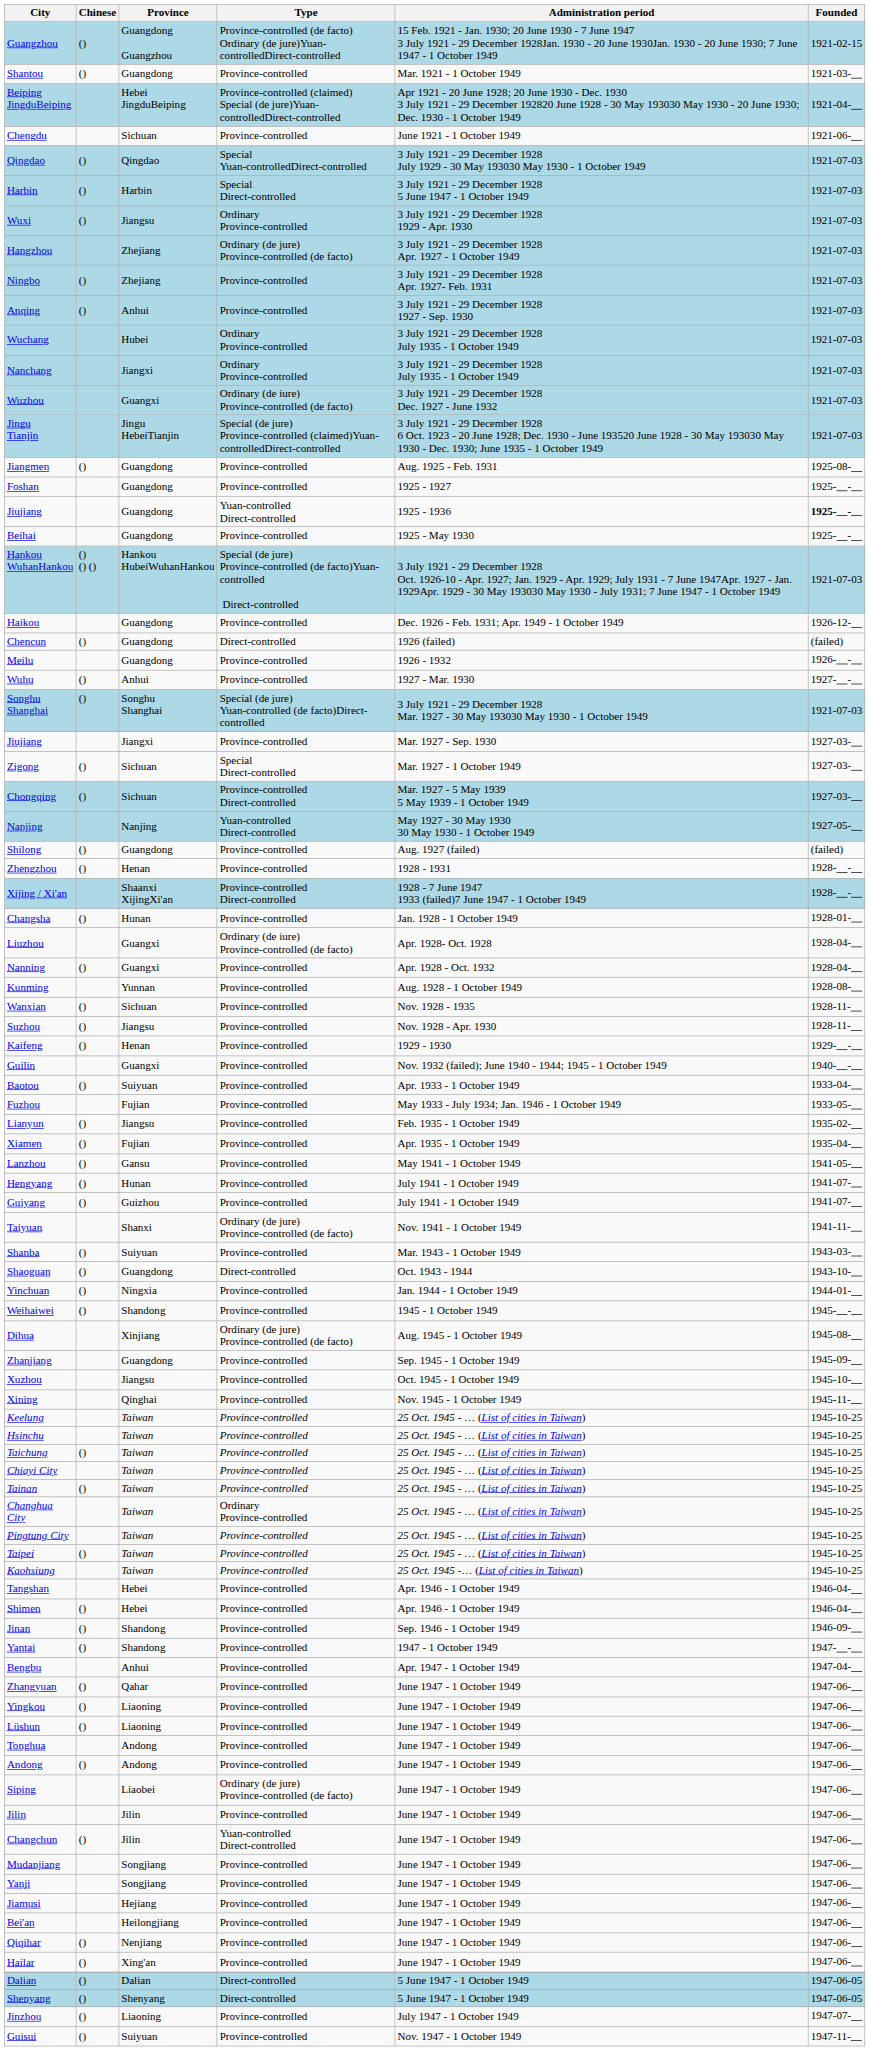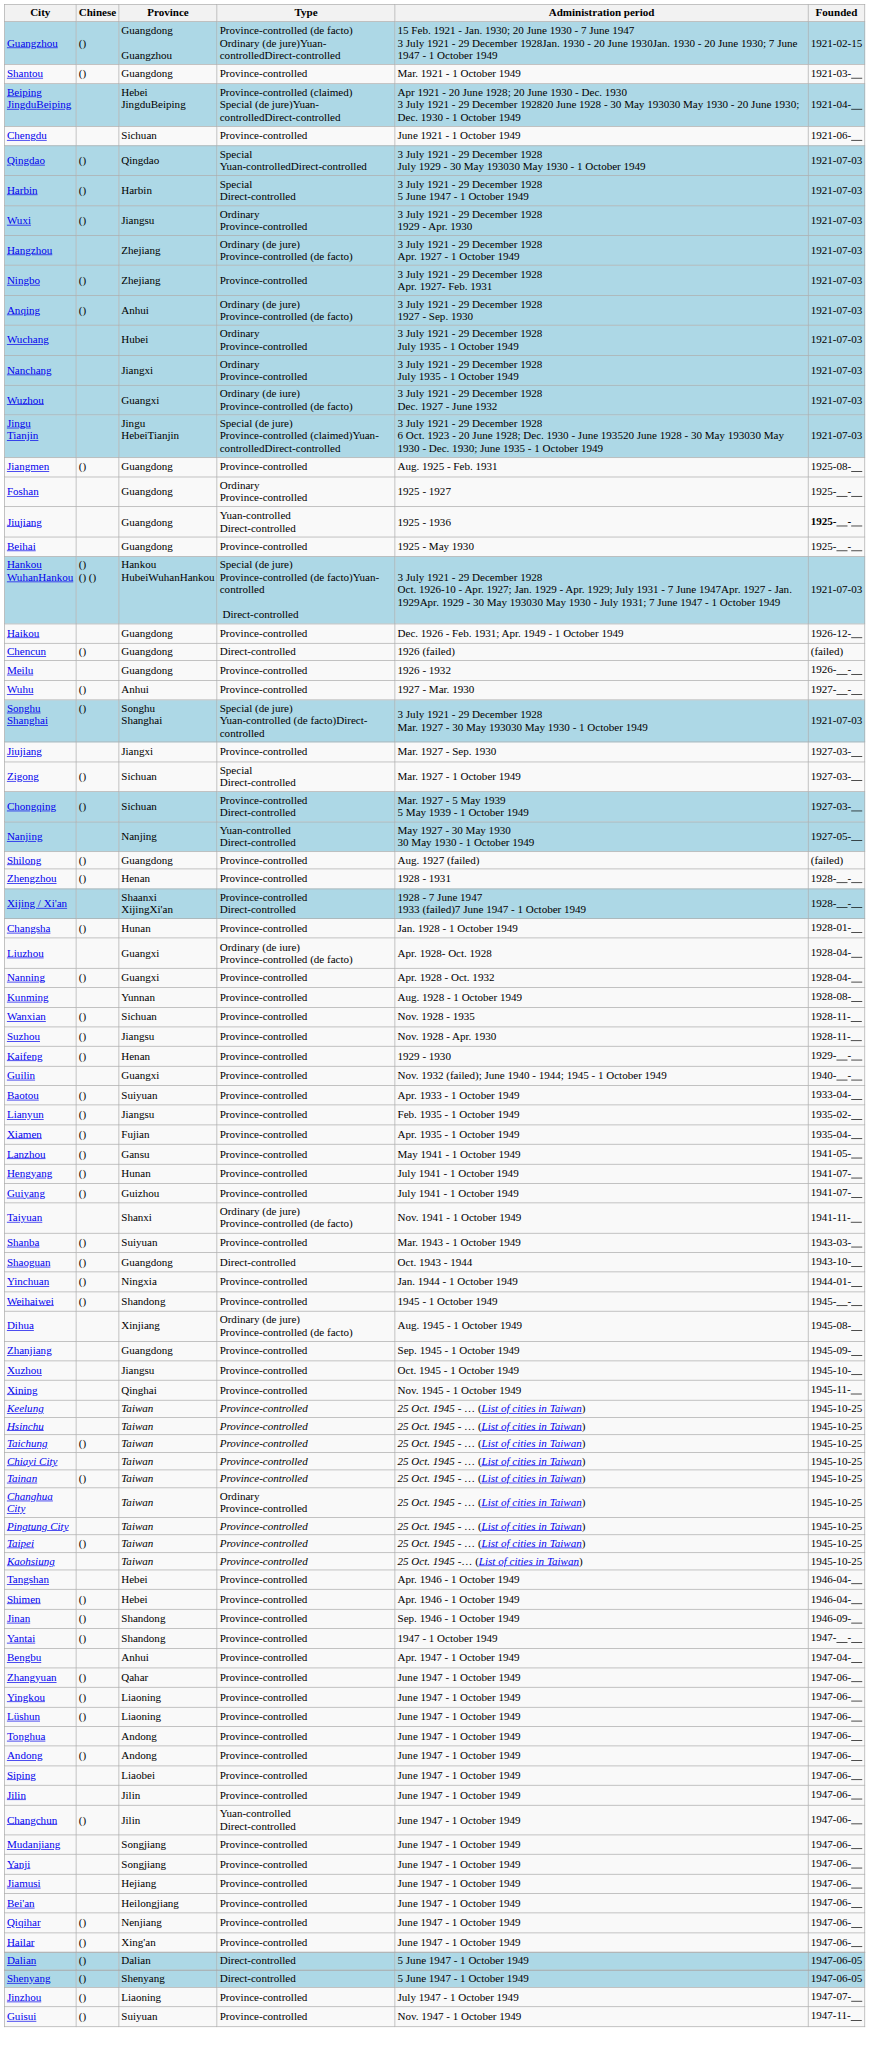(264, 310) Province-controlled -> (286, 310) Ordinary (de jure) Province-controlled (de facto)
(264, 486) Province-controlled -> (264, 492) Ordinary Province-controlled
- row: (23, 1104)
(286, 1790) Ordinary (de jure) Province-controlled (de facto) -> (264, 1775) Province-controlled
